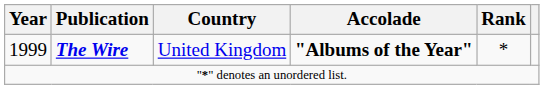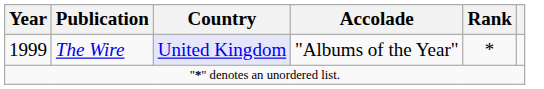(92, 49) bold -> (90, 49) normal
(222, 49) no background -> (222, 49) lavender background
(384, 49) bold -> (377, 49) normal
